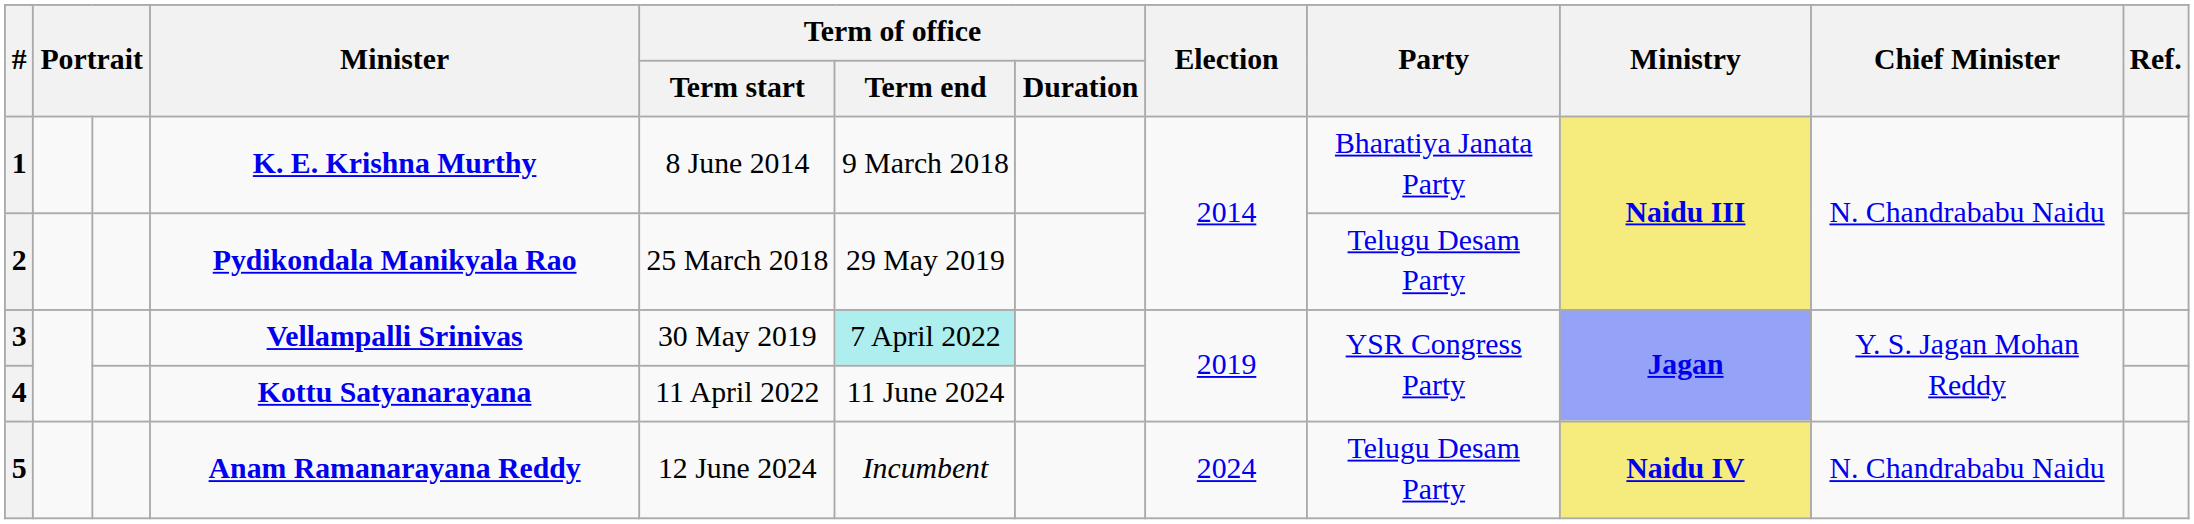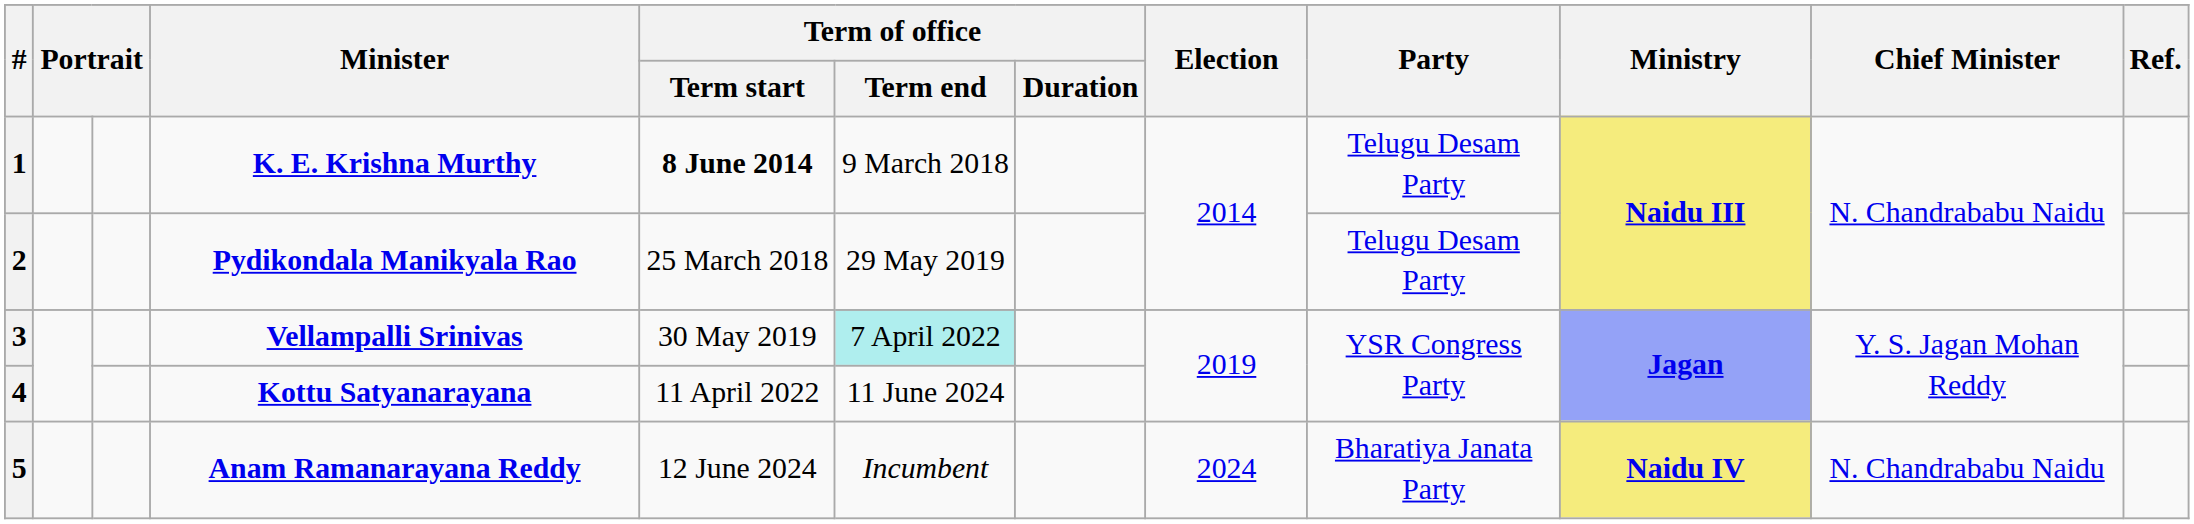(737, 163) normal -> (737, 163) bold
(1434, 163) Bharatiya Janata Party -> (1434, 163) Telugu Desam Party
(1434, 468) Telugu Desam Party -> (1434, 468) Bharatiya Janata Party
